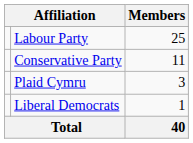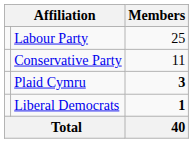(182, 82) normal -> (182, 82) bold
(182, 104) normal -> (182, 104) bold
